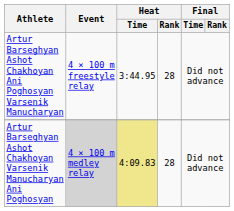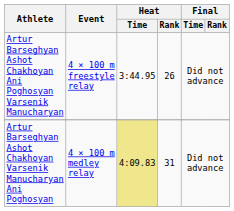(169, 76) 28 -> (169, 76) 26
(91, 163) lightgrey background -> (91, 163) no background
(169, 163) 28 -> (169, 163) 31
